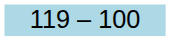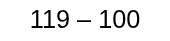(85, 19) lightblue background -> (85, 19) no background
